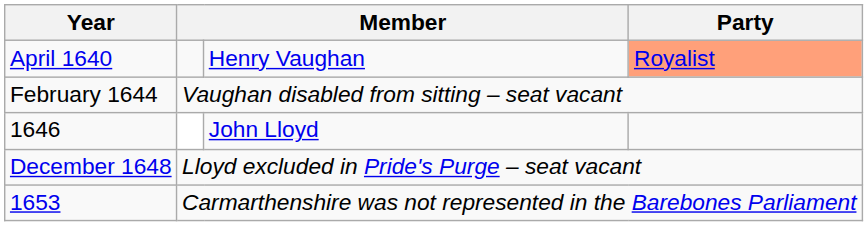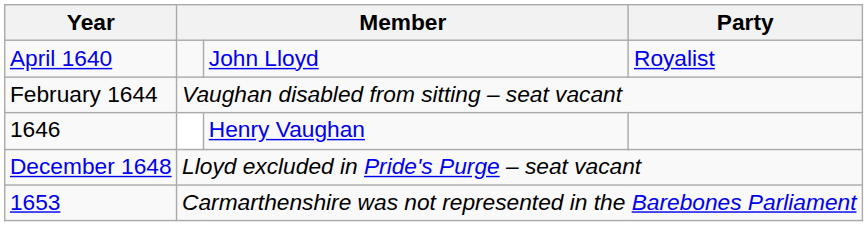(287, 58) Henry Vaughan -> (264, 58) John Lloyd
(674, 58) lightsalmon background -> (674, 58) no background
(264, 130) John Lloyd -> (287, 130) Henry Vaughan
